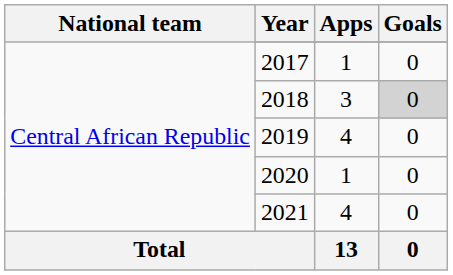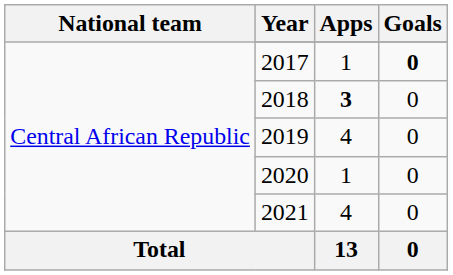(413, 61) normal -> (413, 61) bold
(346, 99) normal -> (346, 99) bold
(413, 99) lightgrey background -> (413, 99) no background
